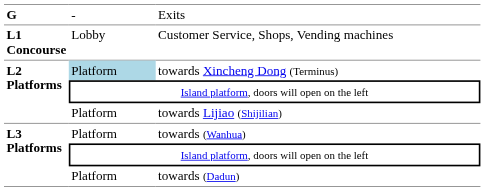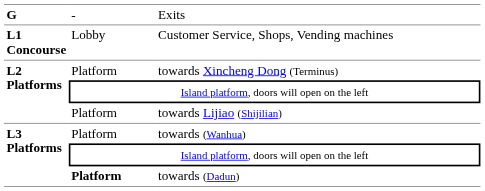(94, 70) lightblue background -> (94, 70) no background
(94, 176) normal -> (96, 176) bold
